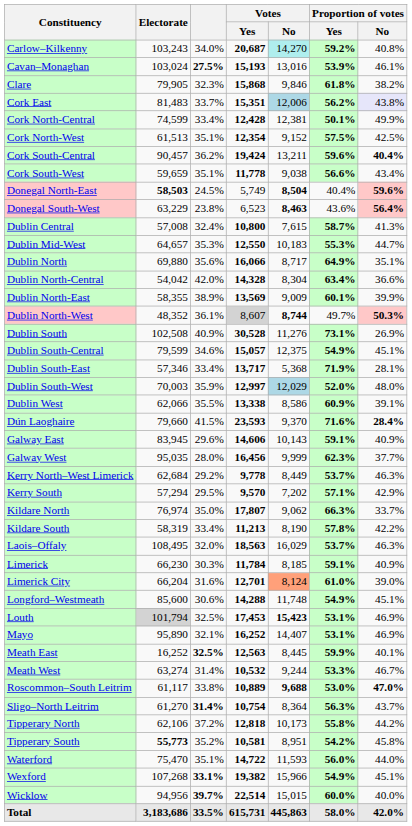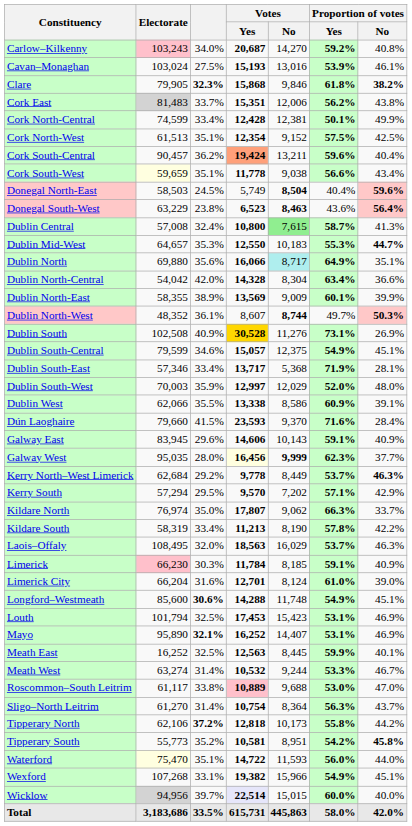(170, 48) no background -> (170, 48) pink background
(292, 48) paleturquoise background -> (292, 48) no background
(208, 66) bold -> (209, 66) normal
(209, 84) normal -> (208, 84) bold
(389, 84) normal -> (389, 84) bold
(172, 102) no background -> (172, 102) lightgrey background
(292, 102) lightblue background -> (292, 102) no background
(389, 102) lavender background -> (389, 102) no background
(250, 155) no background -> (250, 155) lightsalmon background
(389, 155) bold -> (389, 155) normal
(172, 173) no background -> (172, 173) lightyellow background
(172, 191) bold -> (172, 191) normal
(253, 208) normal -> (253, 208) bold
(294, 226) no background -> (294, 226) lightgreen background
(389, 244) normal -> (389, 244) bold
(294, 262) no background -> (294, 262) paleturquoise background
(253, 315) lightgrey background -> (253, 315) no background
(250, 333) no background -> (250, 333) gold background
(292, 386) lightblue background -> (292, 386) no background
(389, 421) bold -> (389, 421) normal
(250, 457) no background -> (250, 457) lightyellow background
(294, 457) normal -> (294, 457) bold
(389, 475) normal -> (389, 475) bold
(172, 564) no background -> (172, 564) pink background
(294, 581) lightsalmon background -> (294, 581) no background
(209, 599) normal -> (208, 599) bold
(170, 617) lightgrey background -> (170, 617) no background
(292, 617) bold -> (292, 617) normal
(209, 635) normal -> (208, 635) bold
(208, 652) bold -> (209, 652) normal
(250, 688) no background -> (250, 688) pink background
(294, 688) bold -> (294, 688) normal
(389, 688) bold -> (389, 688) normal
(208, 706) bold -> (209, 706) normal
(209, 723) normal -> (208, 723) bold
(172, 741) bold -> (172, 741) normal
(389, 741) normal -> (389, 741) bold
(172, 759) no background -> (172, 759) lightyellow background
(208, 777) bold -> (209, 777) normal
(172, 794) no background -> (172, 794) lightgrey background
(208, 794) bold -> (209, 794) normal
(250, 794) no background -> (250, 794) lavender background
